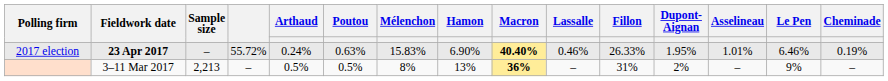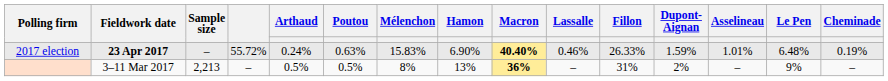(681, 51) 1.95% -> (681, 51) 1.59%
(794, 51) 6.46% -> (794, 51) 6.48%
